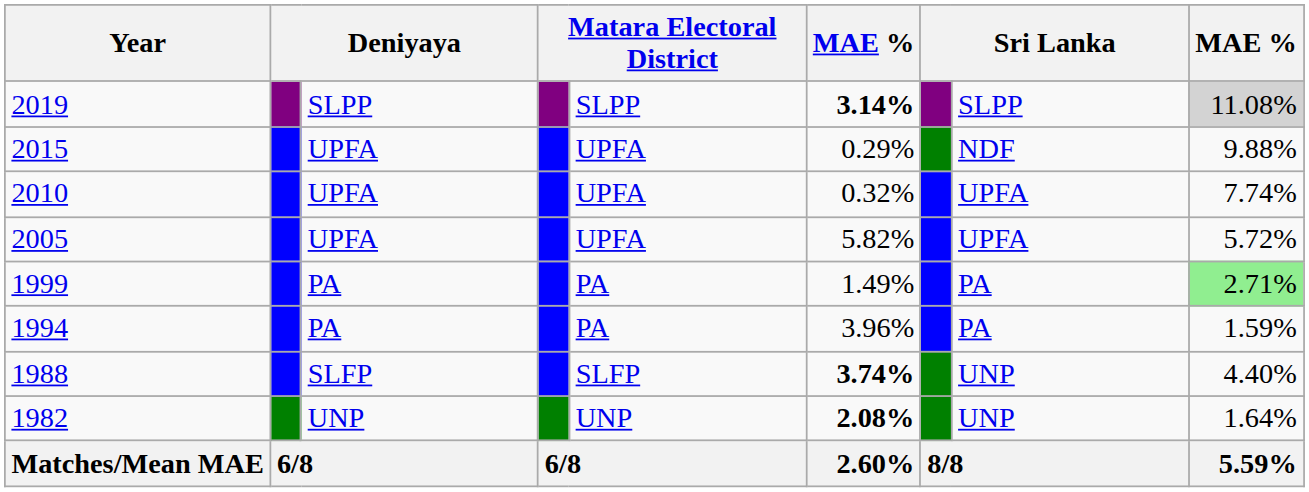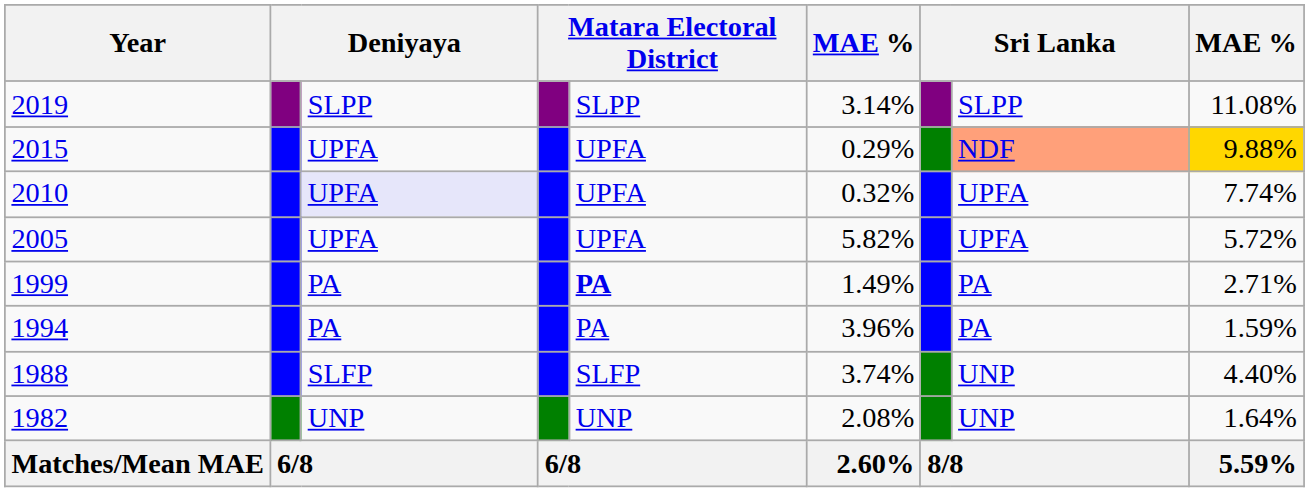(875, 103) bold -> (878, 103) normal
(1254, 103) lightgrey background -> (1254, 103) no background
(986, 148) no background -> (986, 148) lightsalmon background
(1260, 148) no background -> (1260, 148) gold background
(343, 193) no background -> (343, 193) lavender background
(592, 283) normal -> (593, 283) bold
(1260, 283) lightgreen background -> (1260, 283) no background
(875, 373) bold -> (878, 373) normal
(875, 418) bold -> (878, 418) normal
